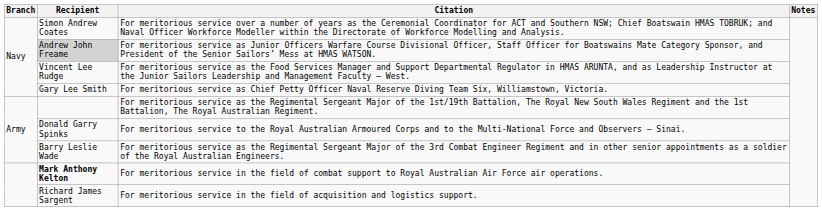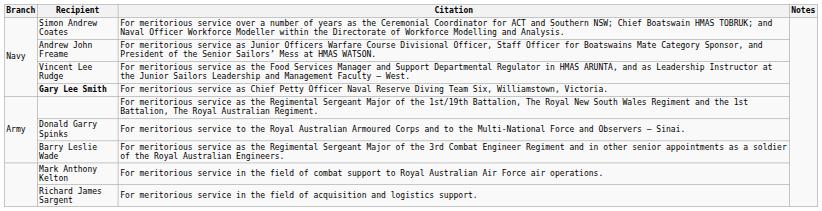(66, 51) lightgrey background -> (66, 51) no background
(73, 90) normal -> (73, 90) bold
(68, 174) bold -> (68, 174) normal
